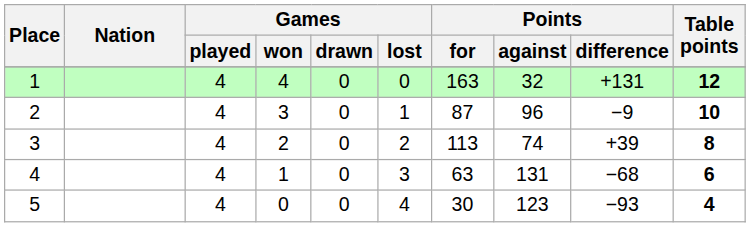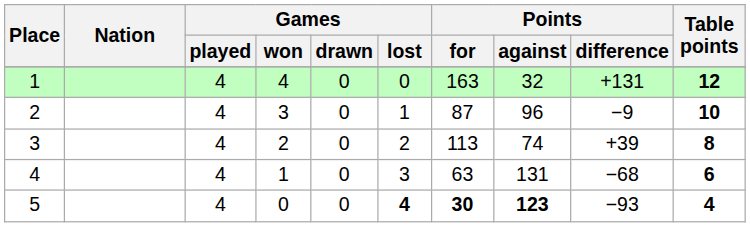(404, 205) normal -> (404, 205) bold
(462, 205) normal -> (462, 205) bold
(532, 205) normal -> (532, 205) bold
